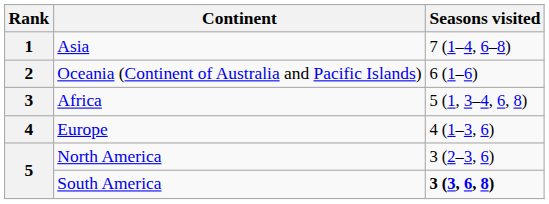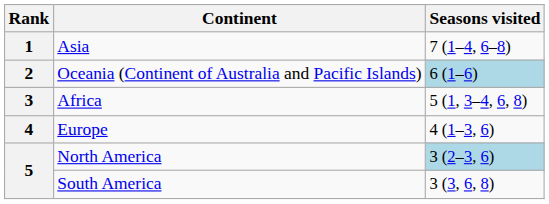(454, 73) no background -> (454, 73) lightblue background
(462, 156) no background -> (462, 156) lightblue background
(462, 184) bold -> (462, 184) normal
